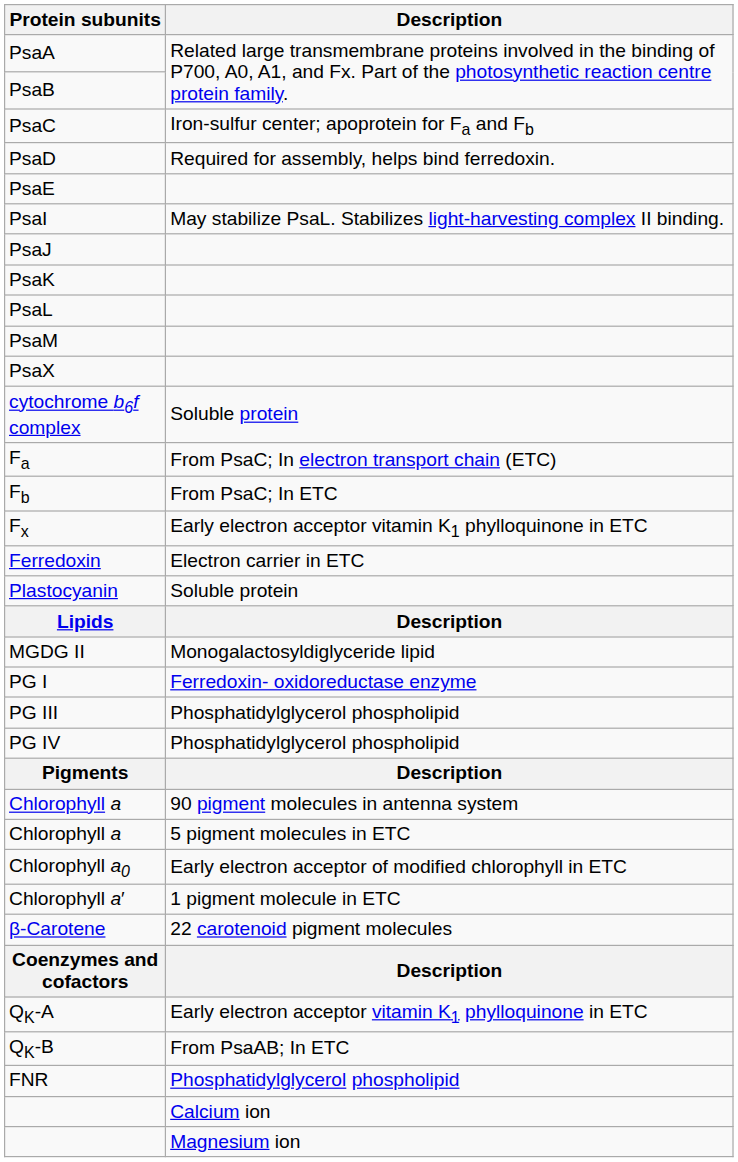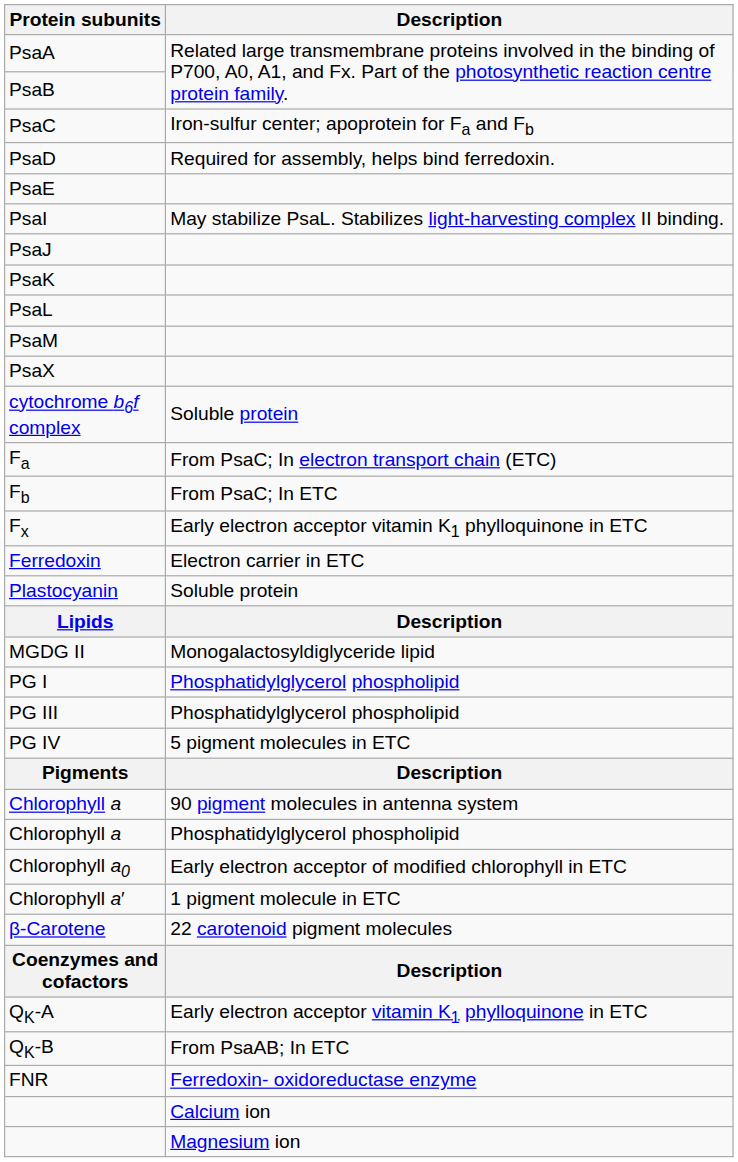(323, 682) Ferredoxin- oxidoreductase enzyme -> (315, 682) Phosphatidylglycerol phospholipid
(315, 743) Phosphatidylglycerol phospholipid -> (290, 743) 5 pigment molecules in ETC
(290, 834) 5 pigment molecules in ETC -> (315, 834) Phosphatidylglycerol phospholipid
(315, 1080) Phosphatidylglycerol phospholipid -> (323, 1080) Ferredoxin- oxidoreductase enzyme
